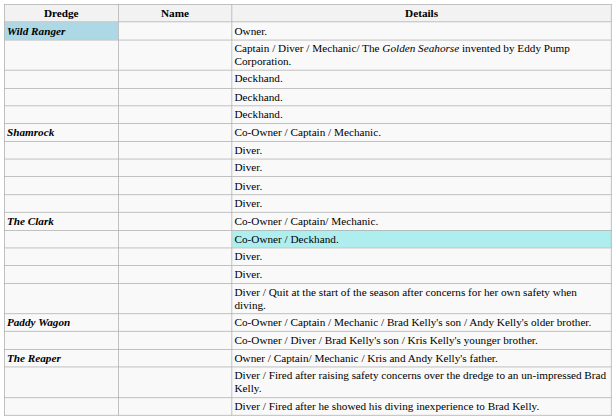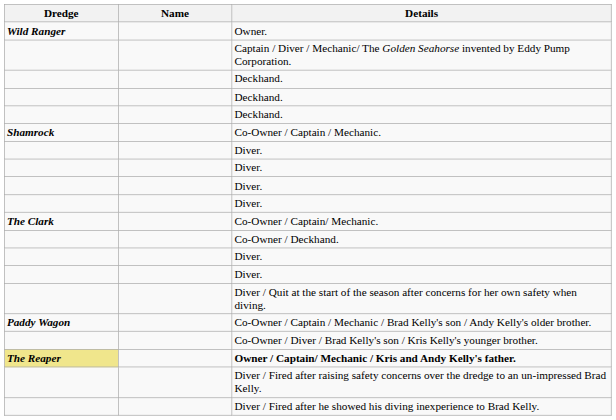(36, 31) lightblue background -> (36, 31) no background
(287, 239) paleturquoise background -> (287, 239) no background
(34, 358) no background -> (34, 358) khaki background
(366, 358) normal -> (375, 358) bold
